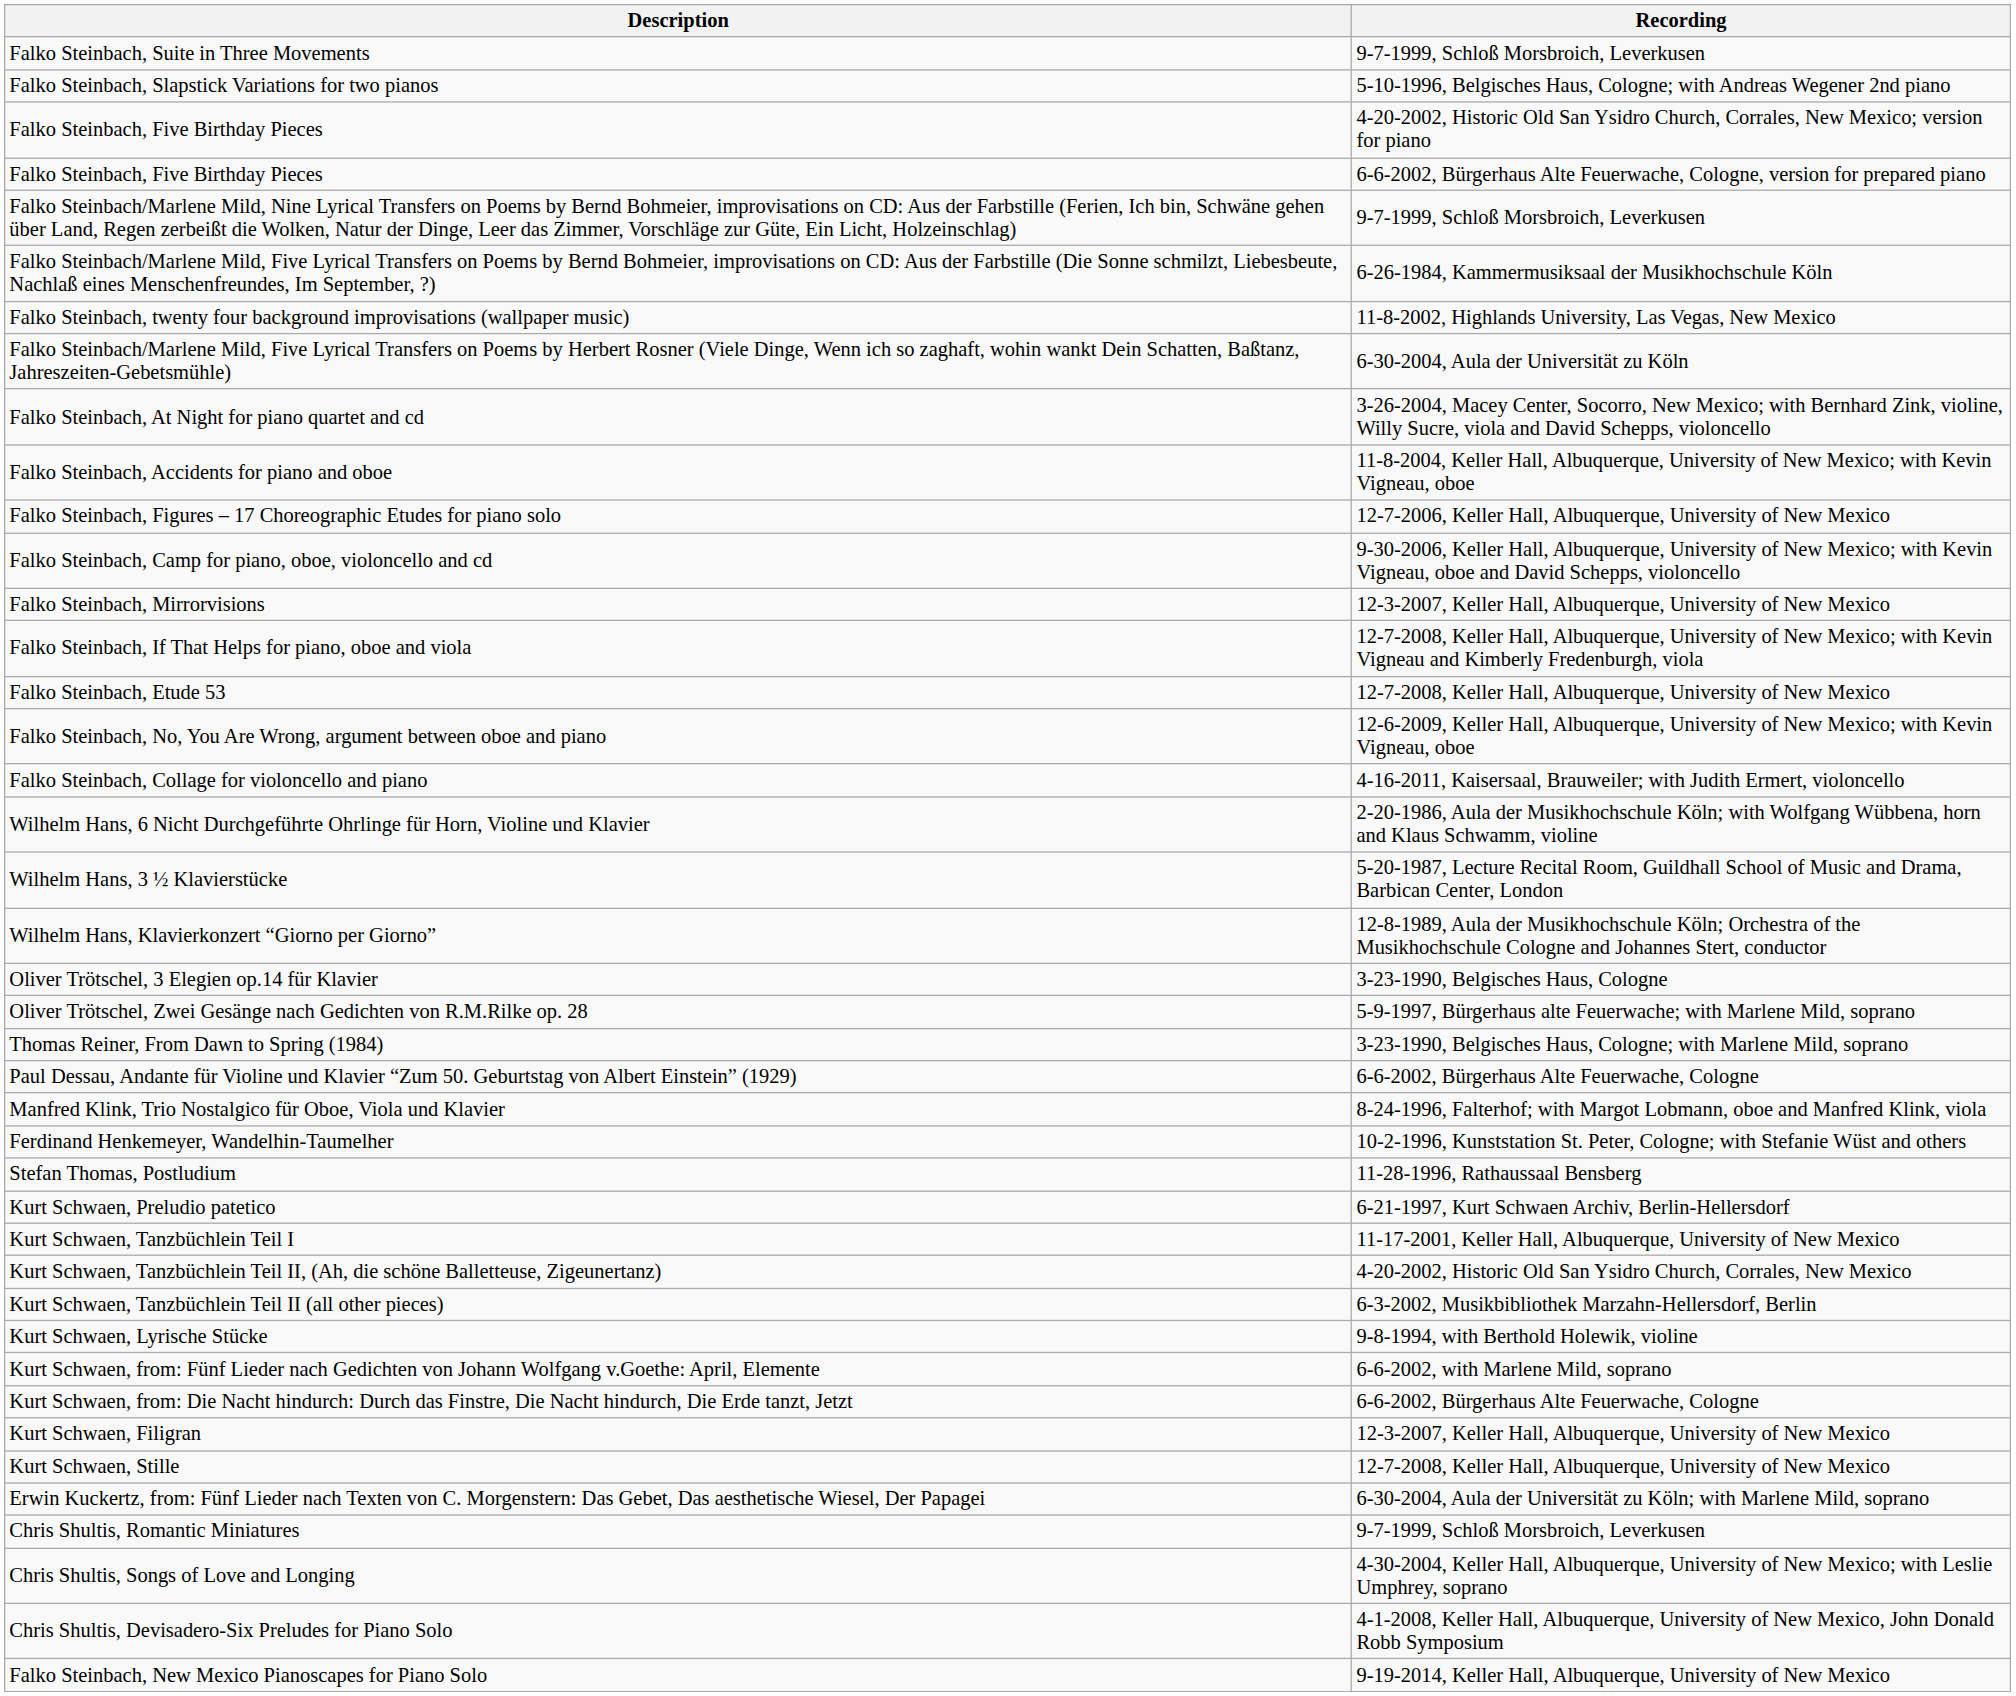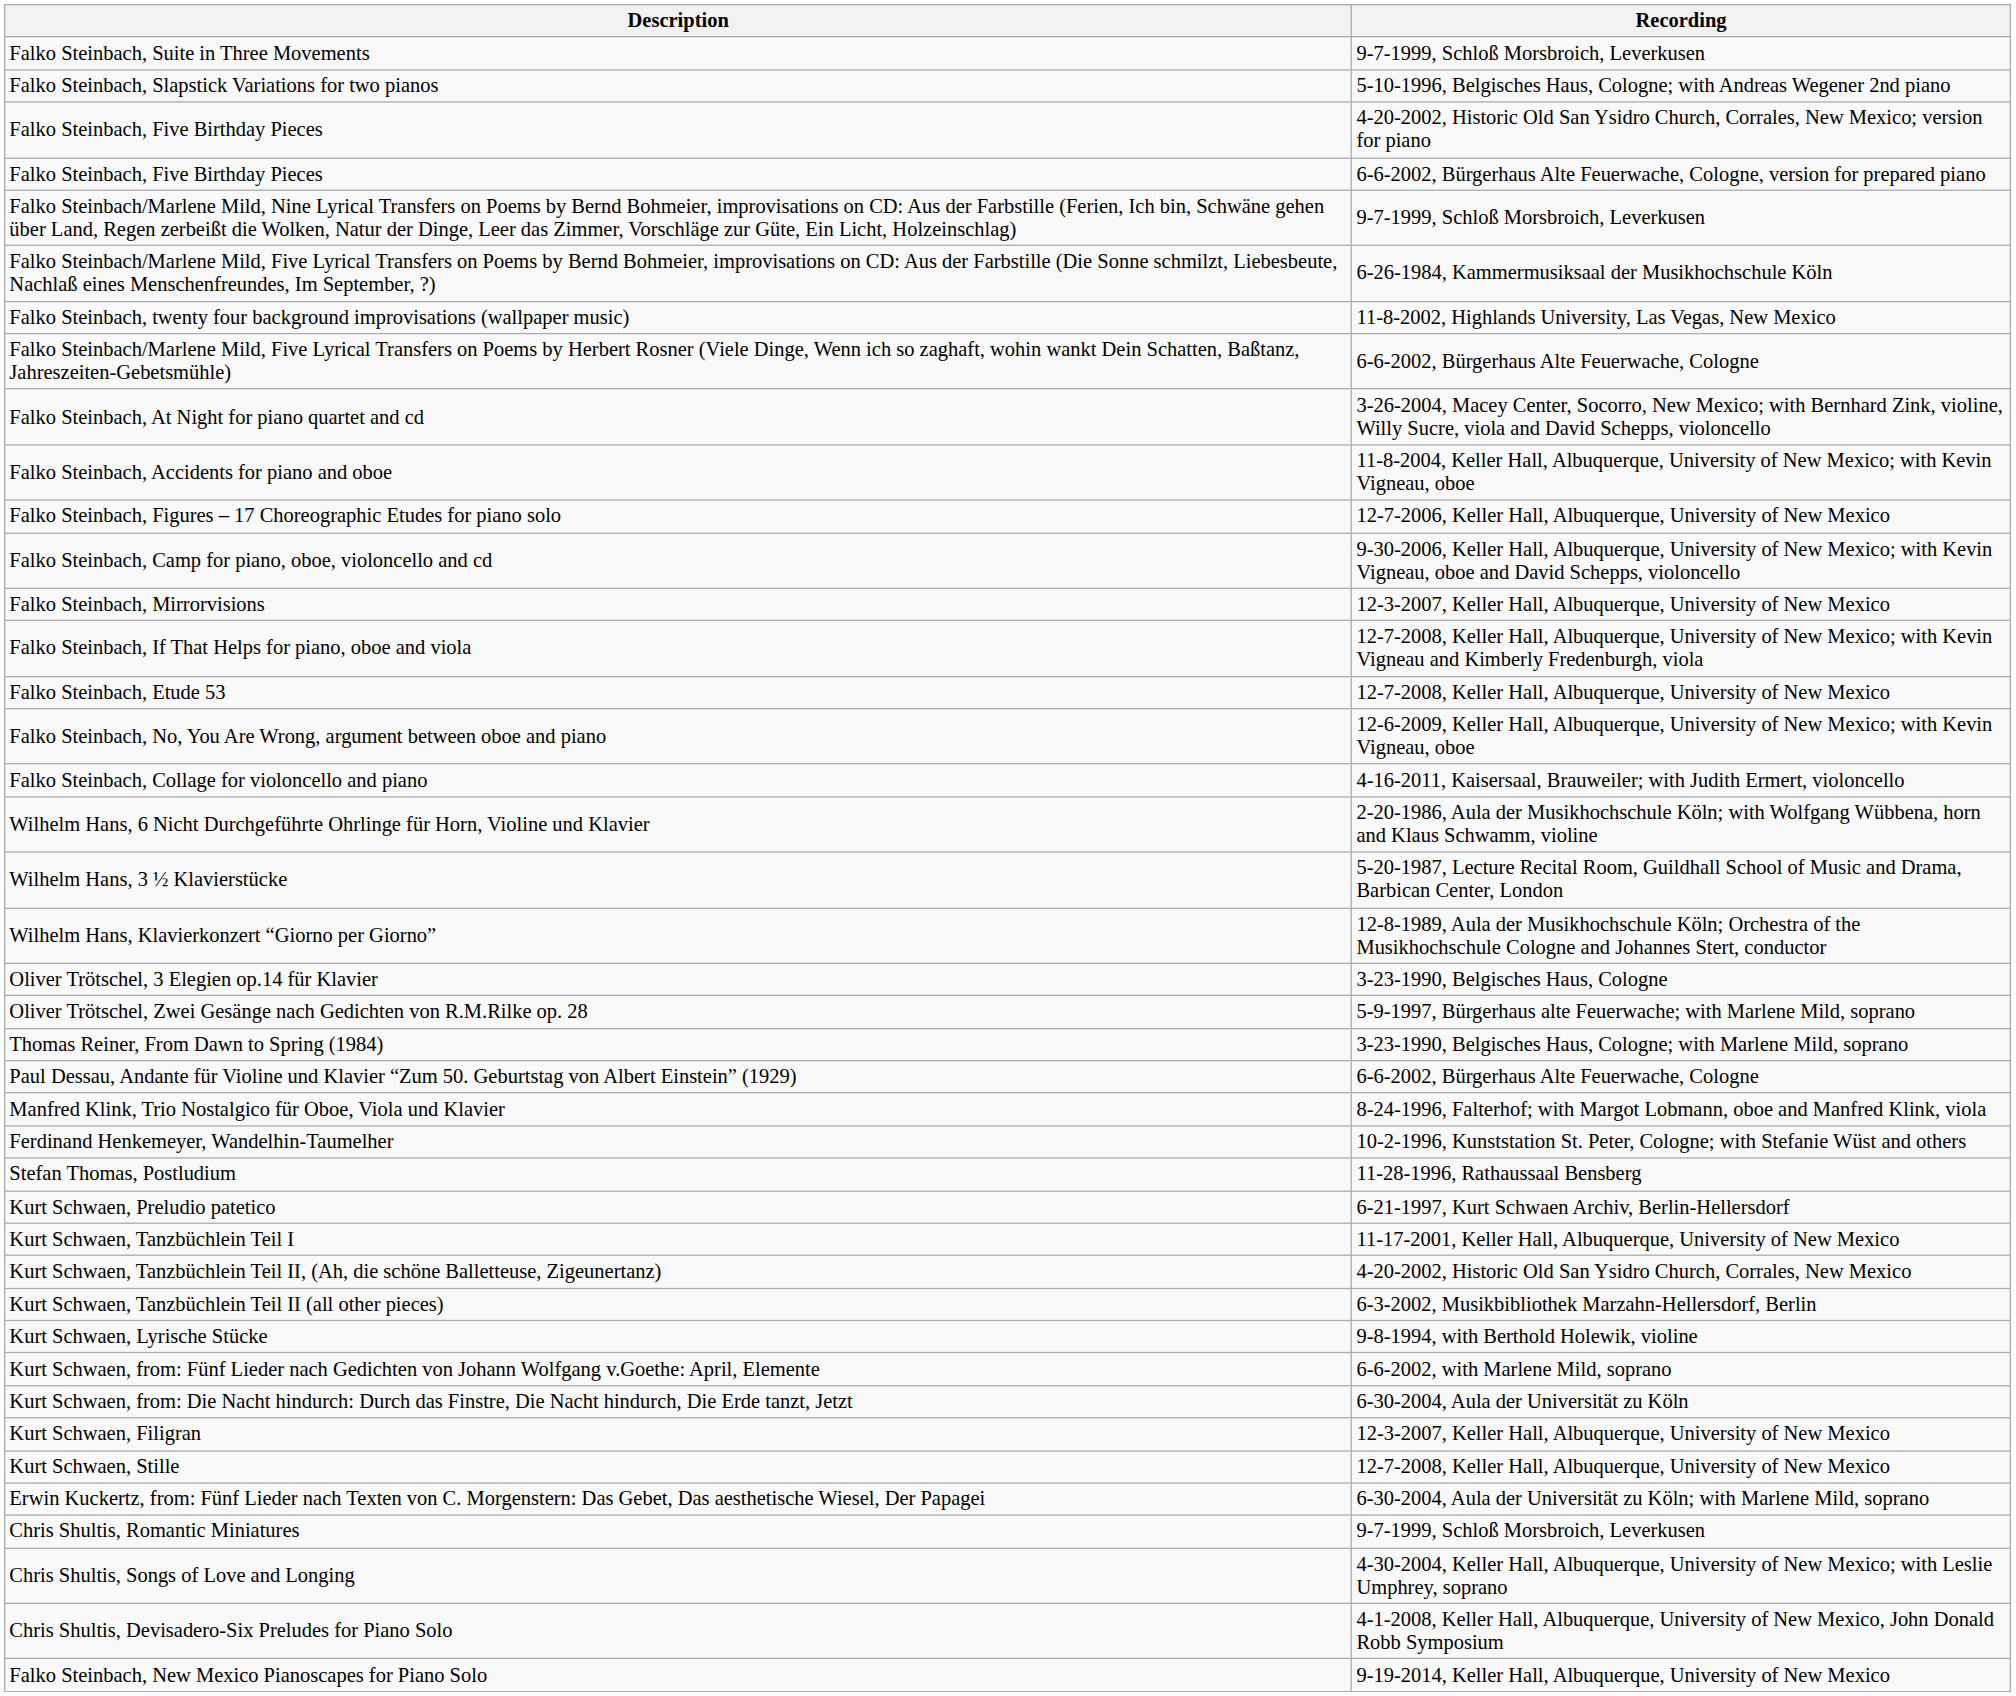(1522, 361) 6-30-2004, Aula der Universität zu Köln -> (1558, 361) 6-6-2002, Bürgerhaus Alte Feuerwache, Cologne
(1558, 1401) 6-6-2002, Bürgerhaus Alte Feuerwache, Cologne -> (1522, 1401) 6-30-2004, Aula der Universität zu Köln
